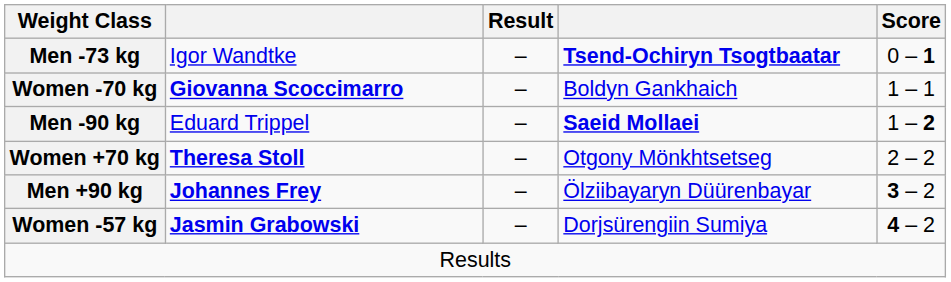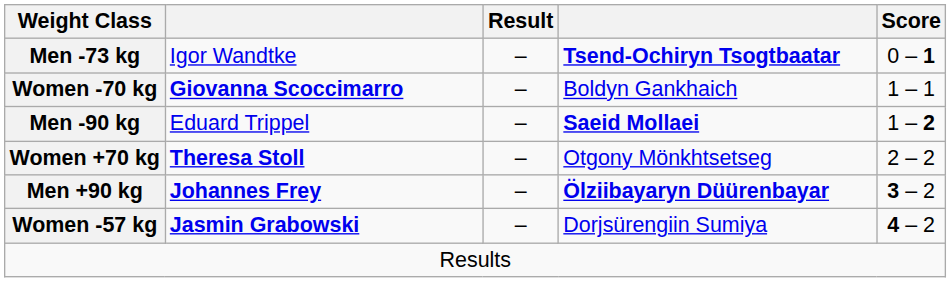(687, 191) normal -> (696, 191) bold
